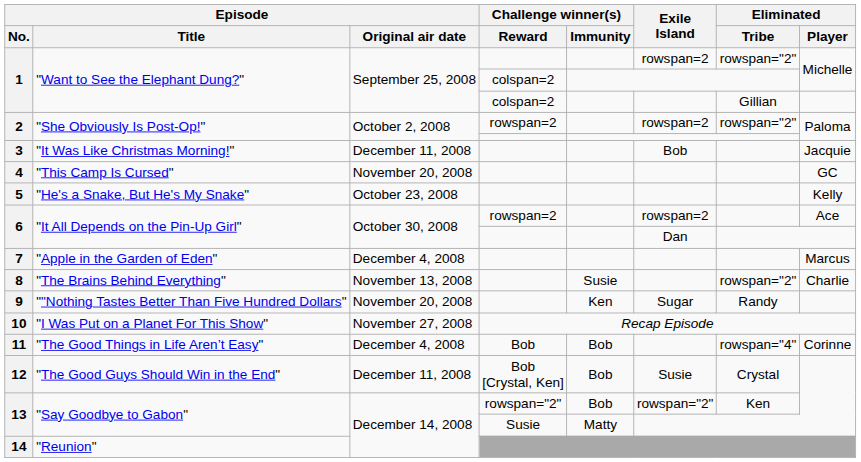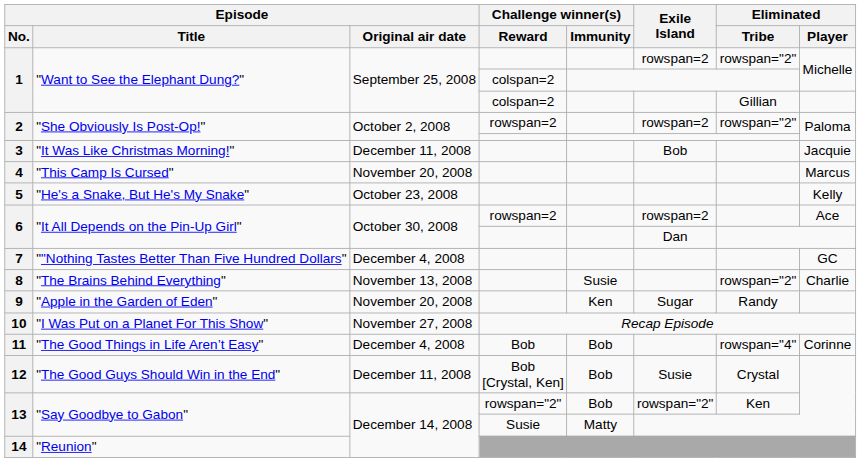(827, 172) GC -> (827, 172) Marcus
(127, 258) "Apple in the Garden of Eden" -> (191, 258) ""Nothing Tastes Better Than Five Hundred Dollars"
(827, 258) Marcus -> (827, 258) GC
(191, 301) ""Nothing Tastes Better Than Five Hundred Dollars" -> (127, 301) "Apple in the Garden of Eden"
